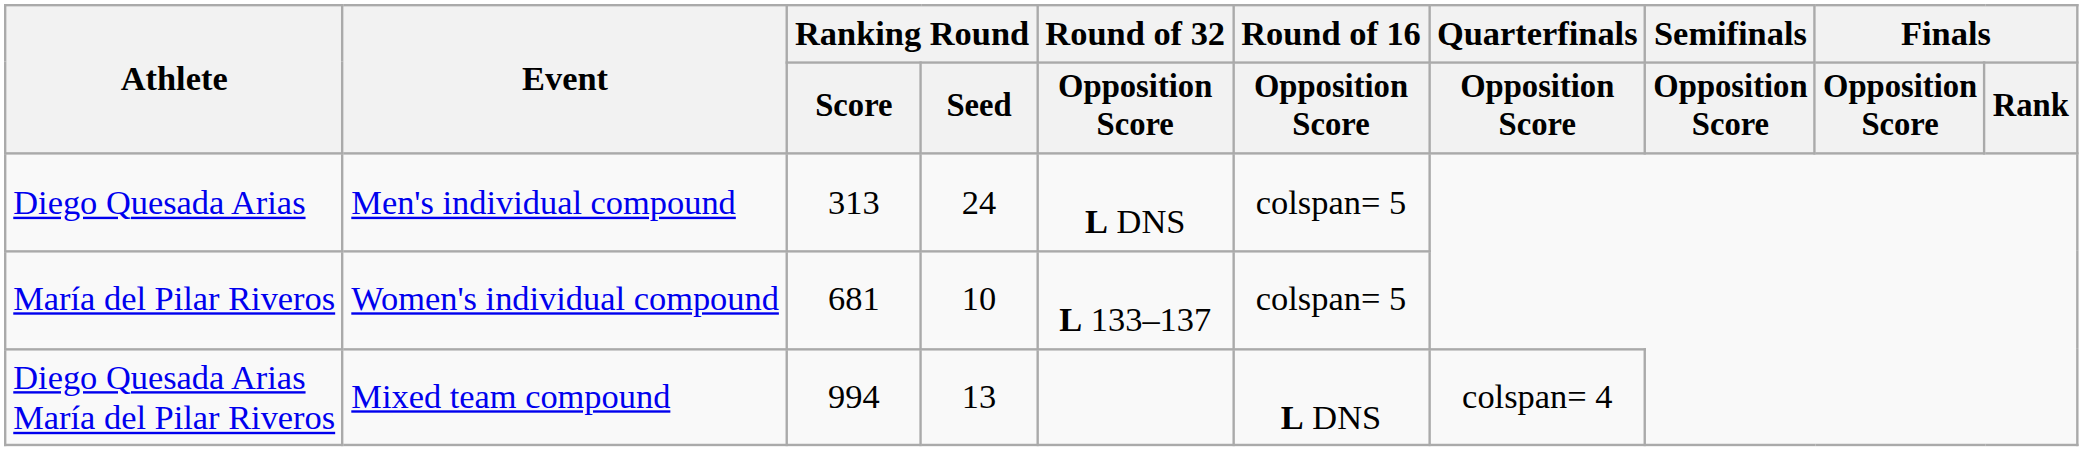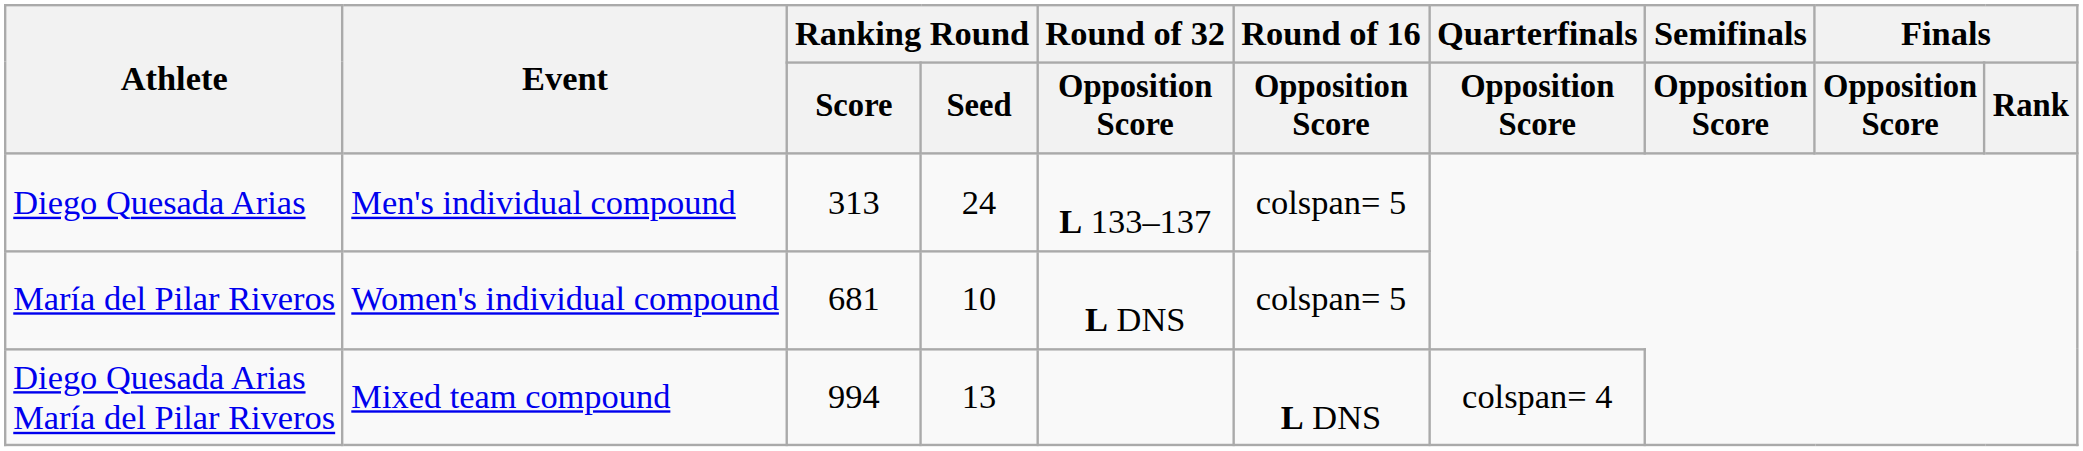(1135, 222) L DNS -> (1135, 222) L 133–137
(1135, 319) L 133–137 -> (1135, 319) L DNS
